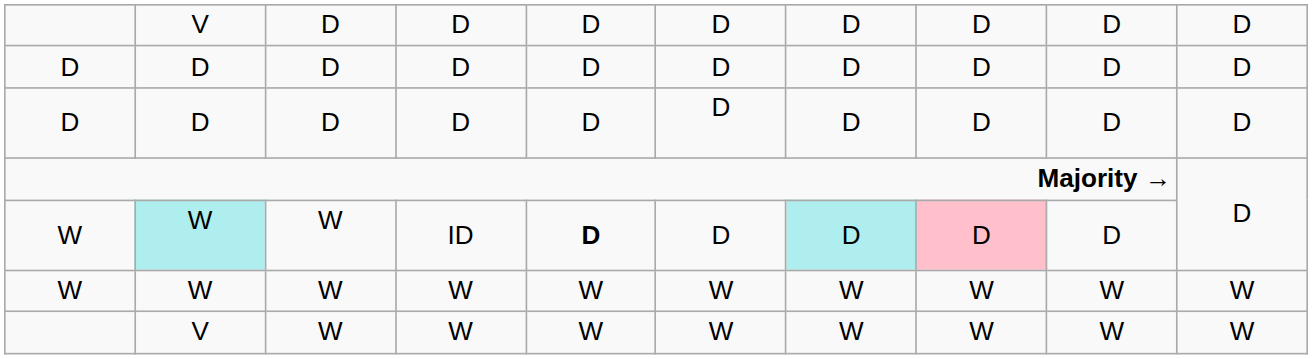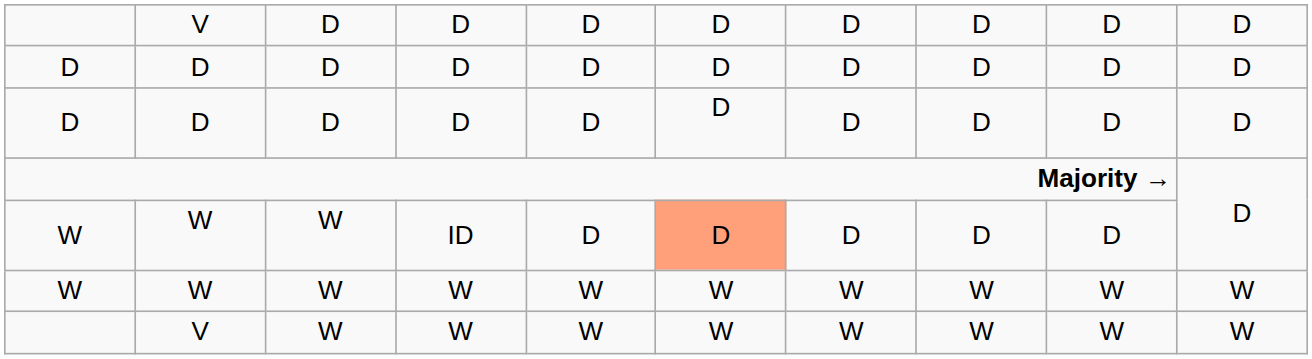(200, 219) paleturquoise background -> (200, 219) no background
(591, 234) bold -> (591, 234) normal
(721, 234) no background -> (721, 234) lightsalmon background
(851, 234) paleturquoise background -> (851, 234) no background
(981, 234) pink background -> (981, 234) no background
